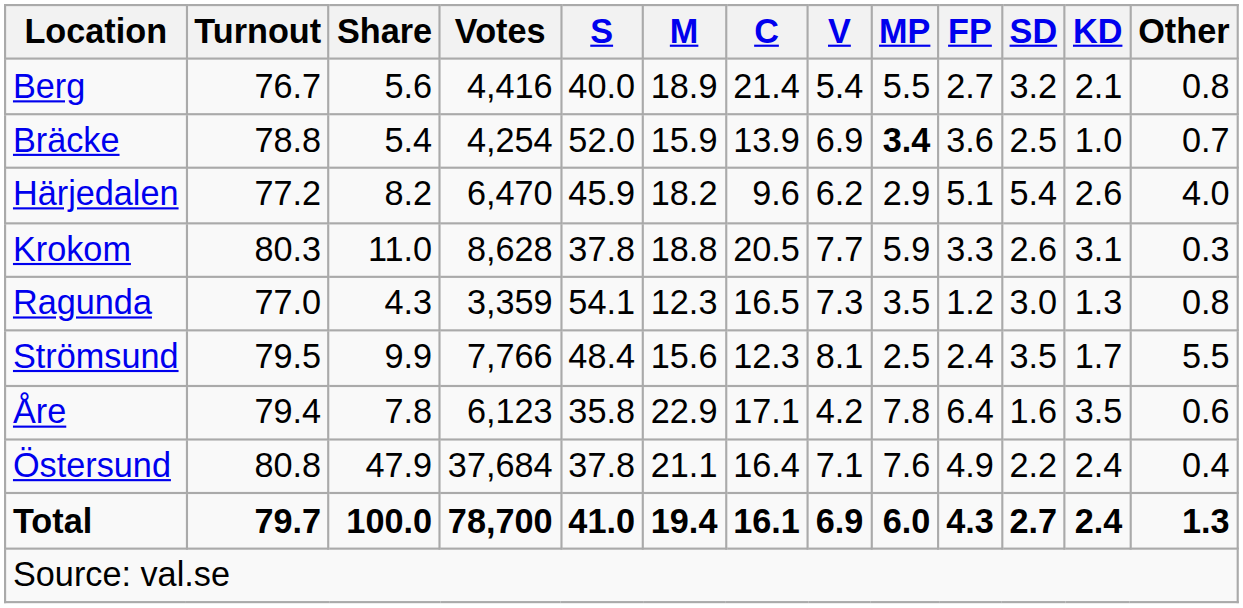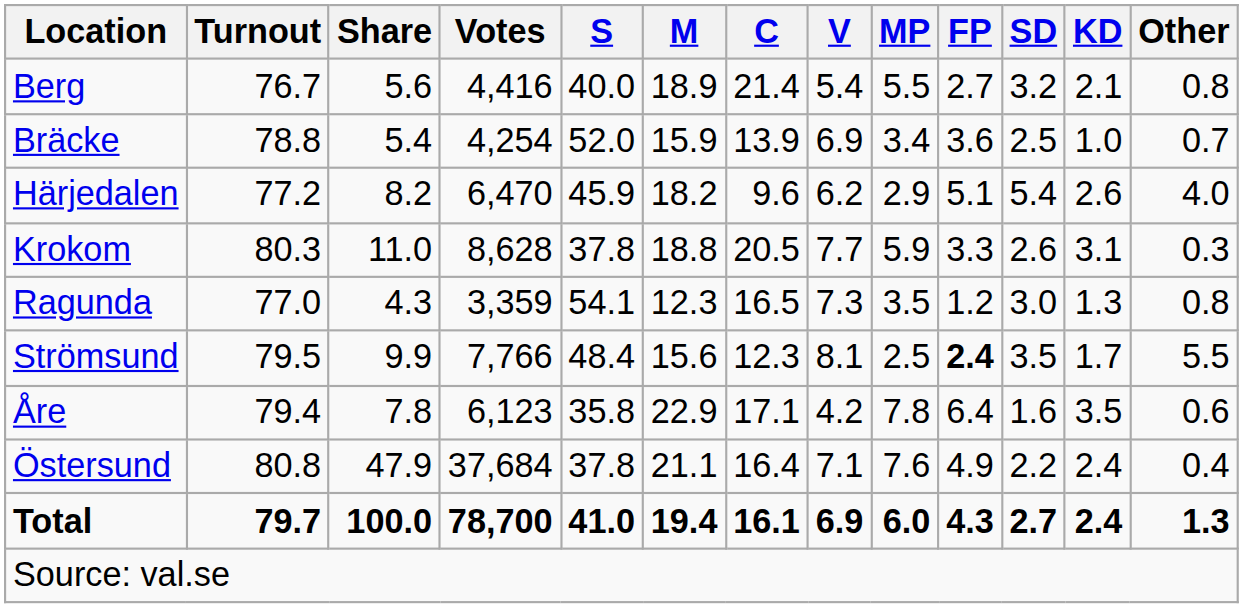(907, 140) bold -> (907, 140) normal
(970, 357) normal -> (970, 357) bold
